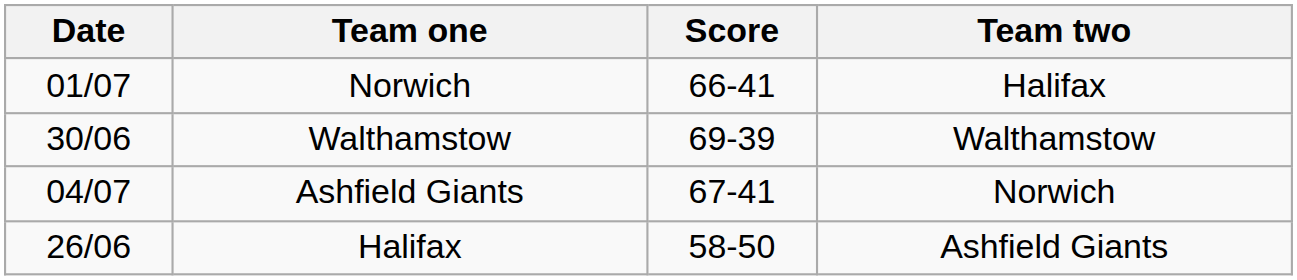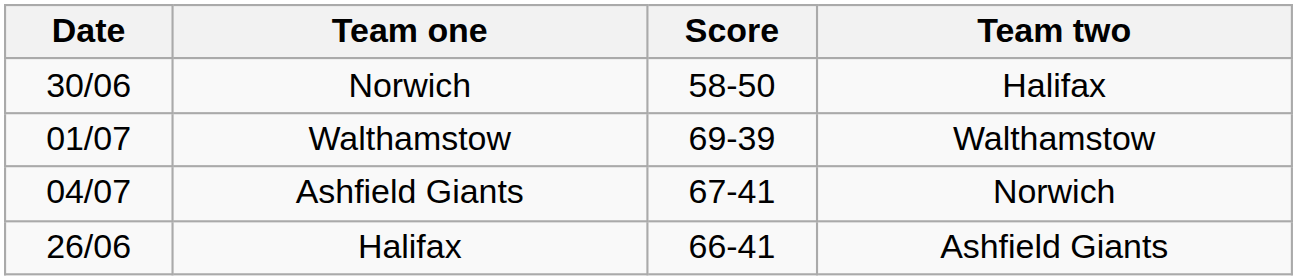(89, 85) 01/07 -> (89, 85) 30/06
(732, 85) 66-41 -> (732, 85) 58-50
(89, 138) 30/06 -> (89, 138) 01/07
(732, 246) 58-50 -> (732, 246) 66-41
